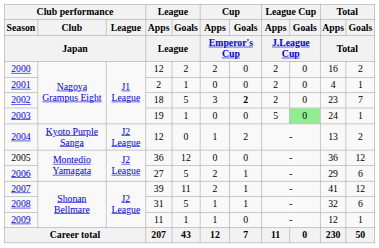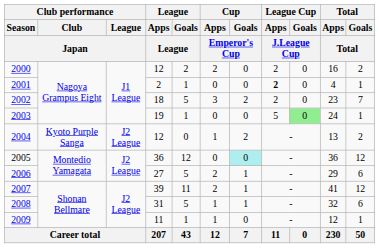(276, 85) normal -> (276, 85) bold
(246, 100) bold -> (246, 100) normal
(246, 158) no background -> (246, 158) paleturquoise background
